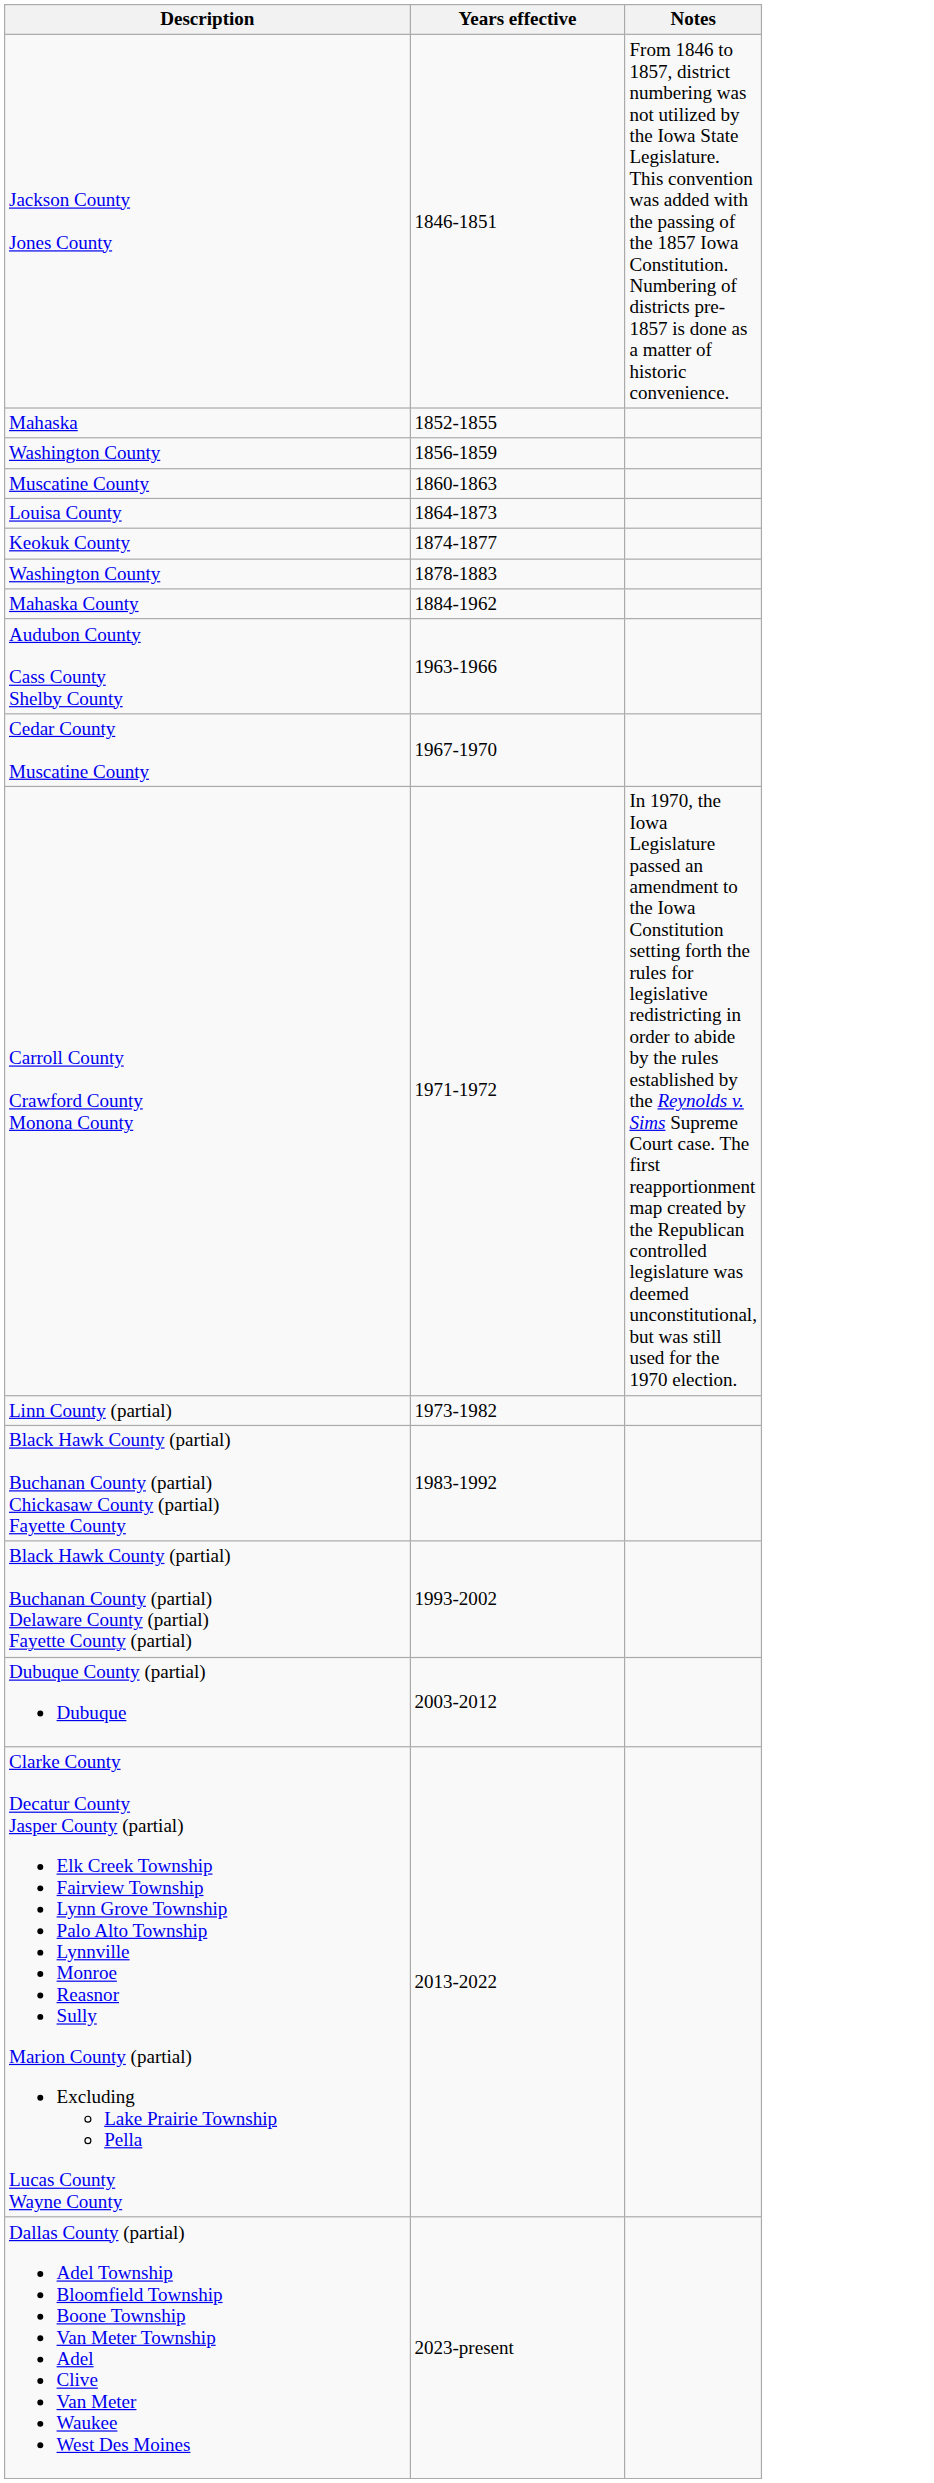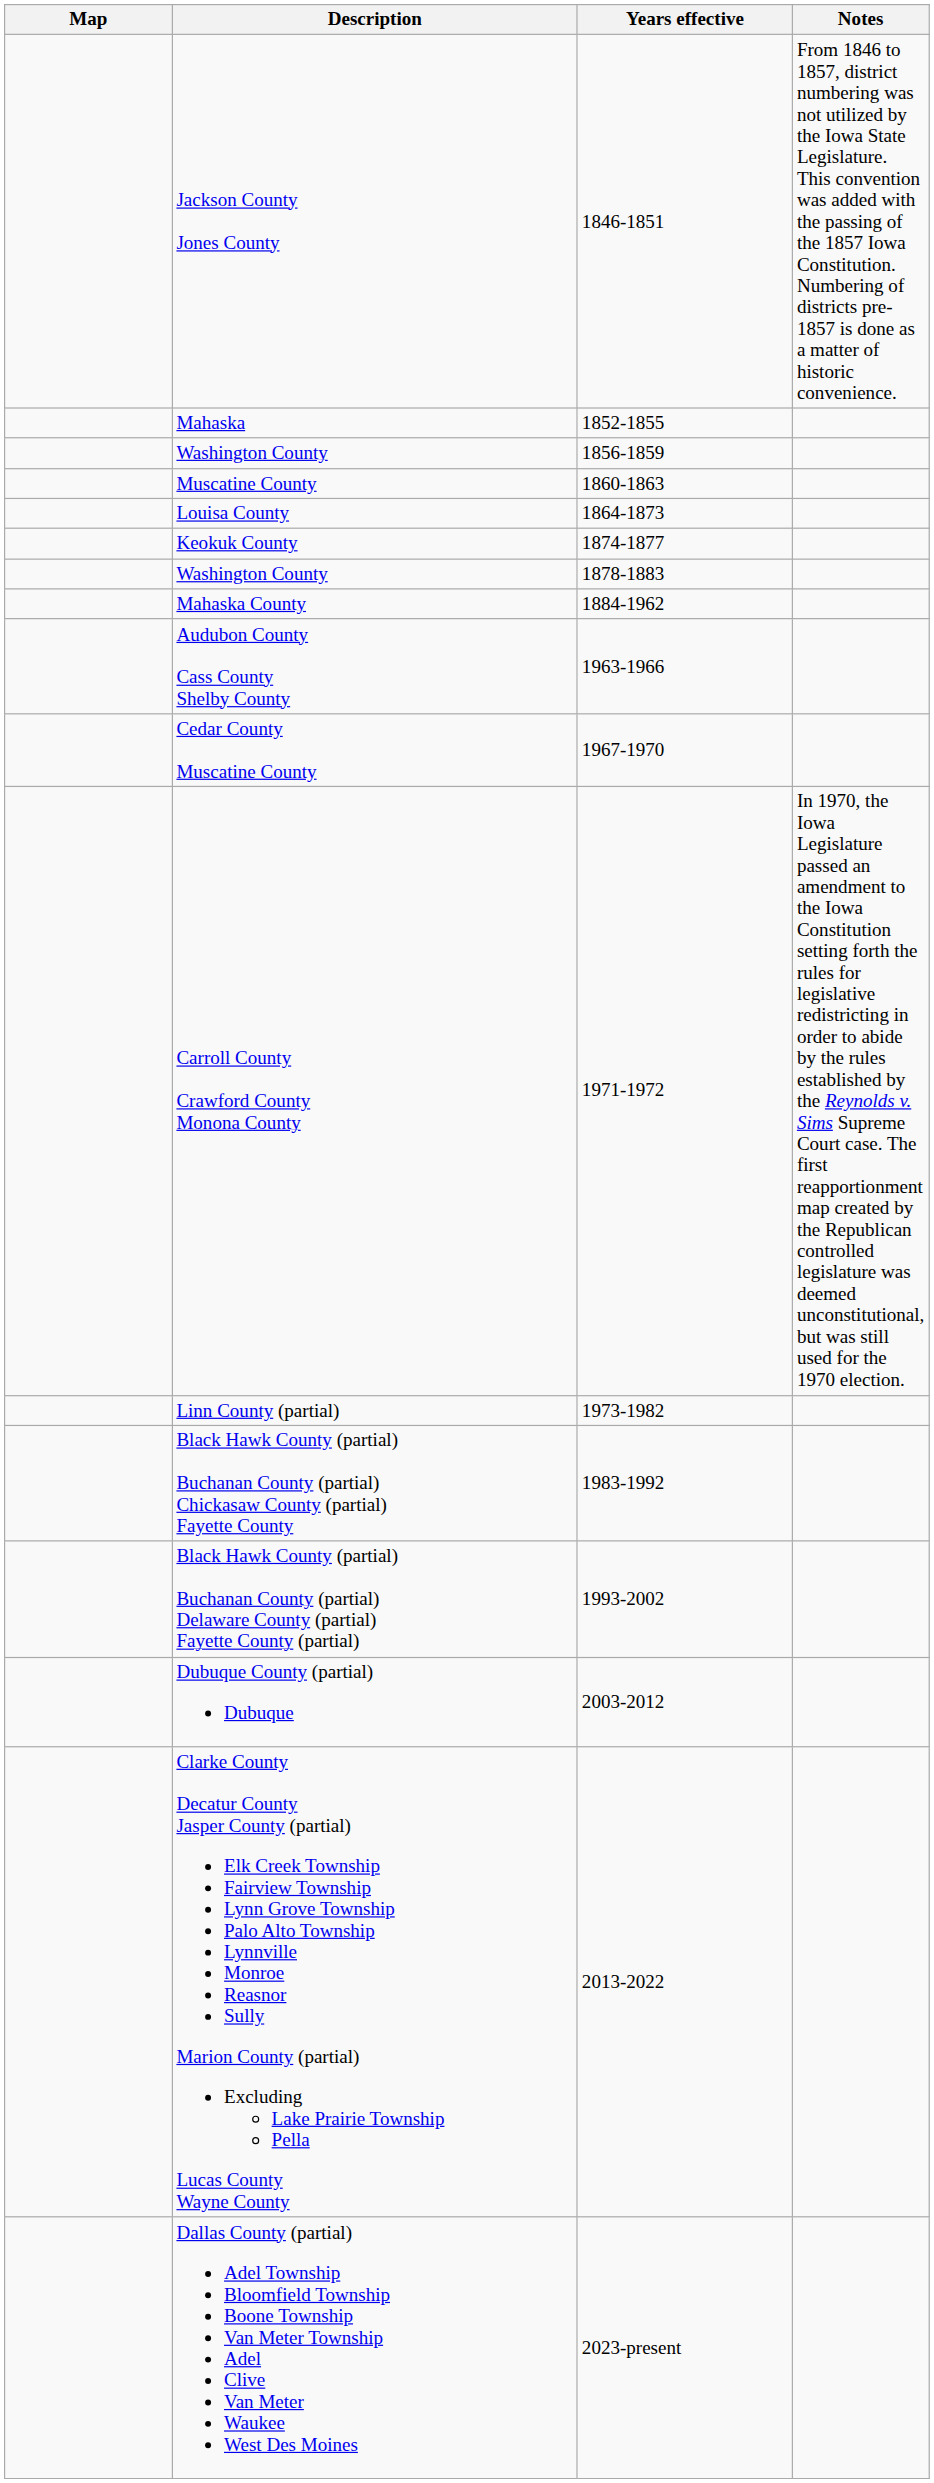+ column: (88, 19)
